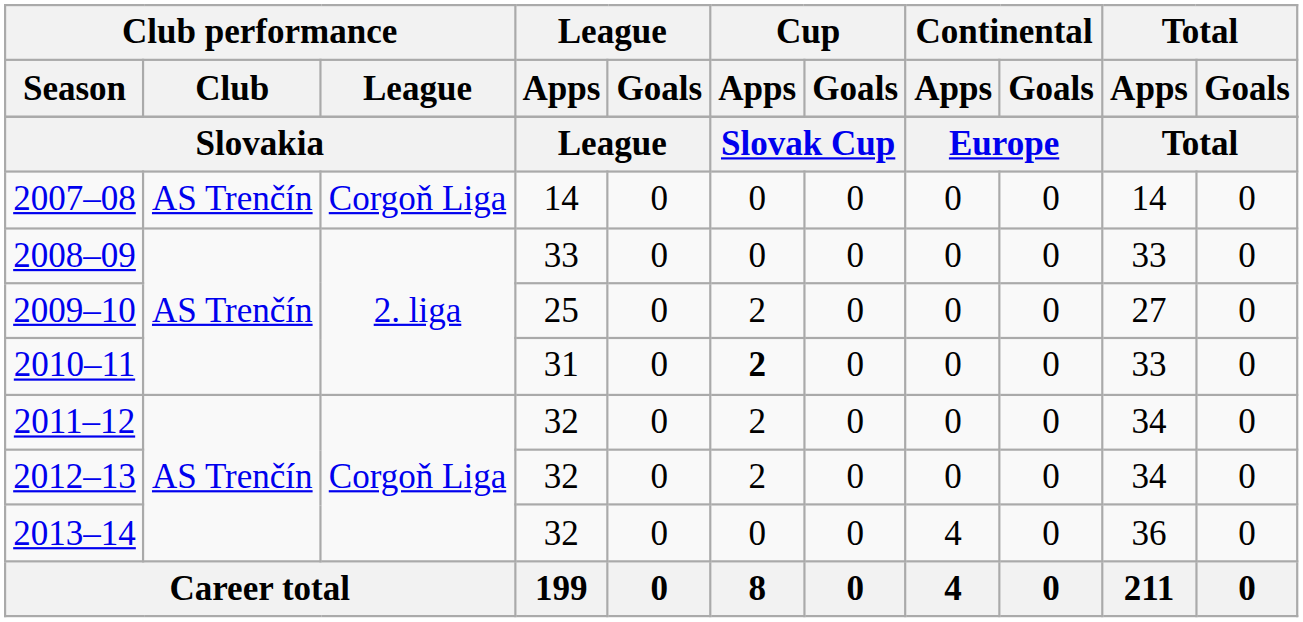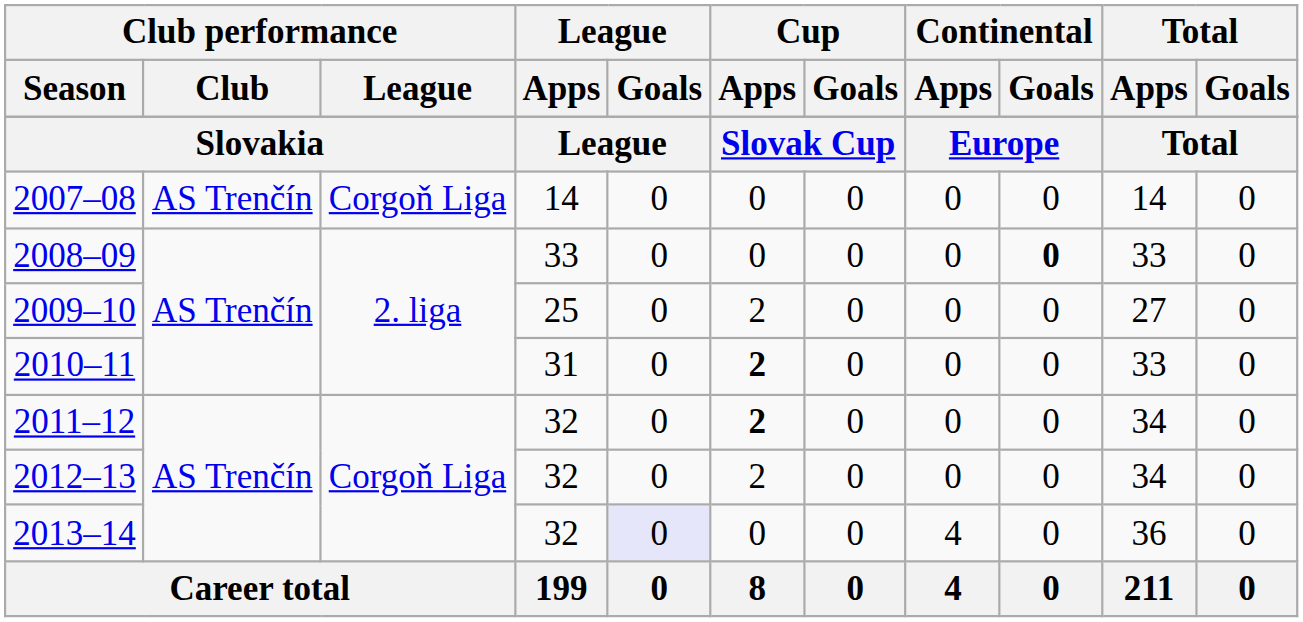(1051, 254) normal -> (1051, 254) bold
(757, 421) normal -> (757, 421) bold
(659, 532) no background -> (659, 532) lavender background
